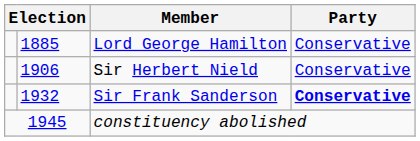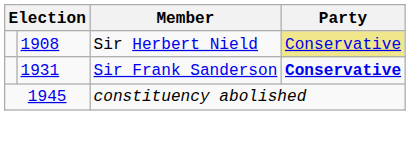- row: (190, 44)
(40, 70) 1906 -> (40, 44) 1908
(353, 70) no background -> (343, 44) khaki background
(40, 97) 1932 -> (40, 70) 1931
